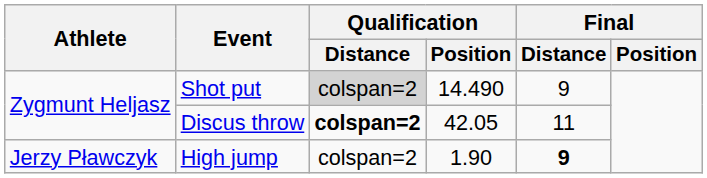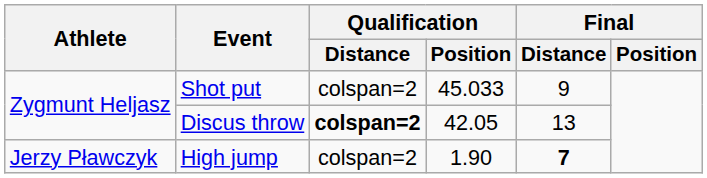(367, 89) lightgrey background -> (367, 89) no background
(471, 89) 14.490 -> (471, 89) 45.033
(564, 123) 11 -> (564, 123) 13
(564, 157) 9 -> (564, 157) 7
